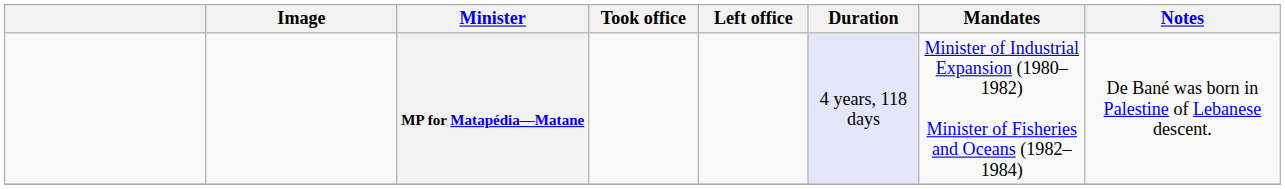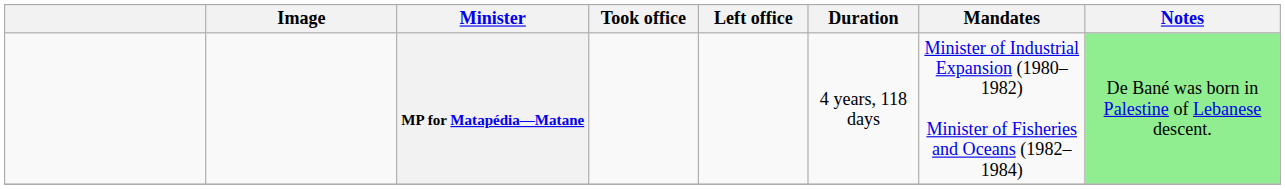(863, 108) lavender background -> (863, 108) no background
(1182, 108) no background -> (1182, 108) lightgreen background
